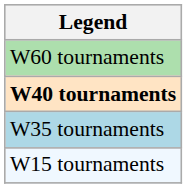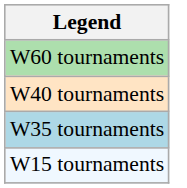(93, 93) bold -> (87, 93) normal
